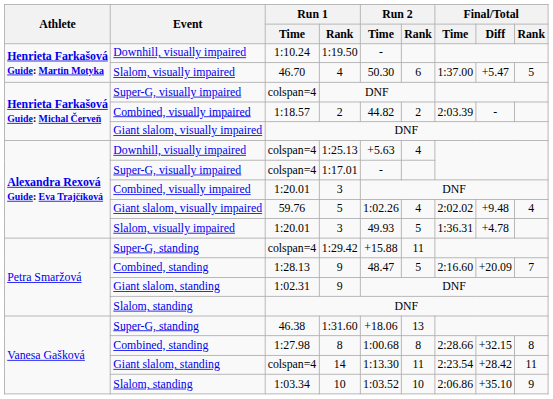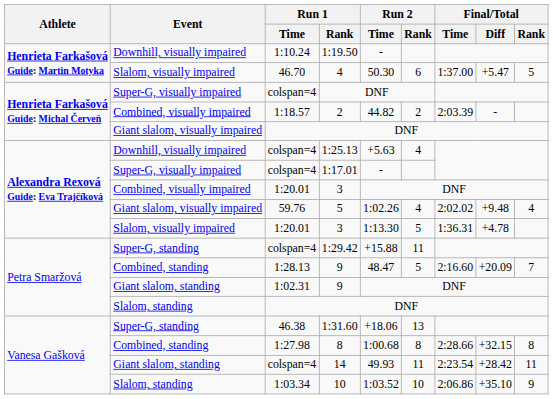(381, 228) 49.93 -> (381, 228) 1:13.30
(381, 365) 1:13.30 -> (381, 365) 49.93
